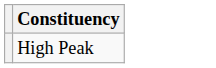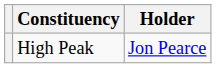+ column: (167, 18)
